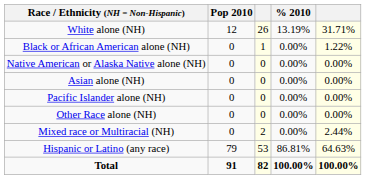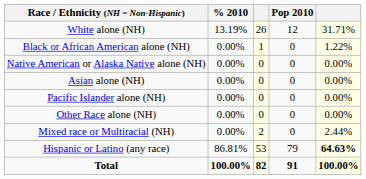columns swapped: (232, 13) <-> (293, 13)
(338, 149) normal -> (338, 149) bold
